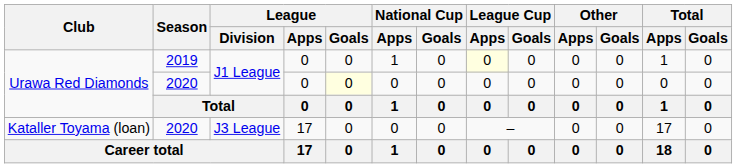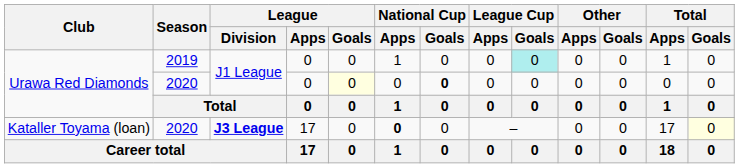(487, 60) lightyellow background -> (490, 60) no background
(531, 60) no background -> (535, 60) paleturquoise background
(442, 83) normal -> (445, 83) bold
(247, 128) normal -> (249, 128) bold
(394, 128) normal -> (398, 128) bold
(708, 128) no background -> (711, 128) lightyellow background
